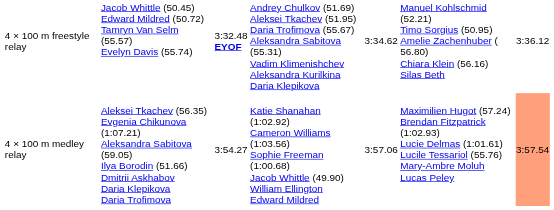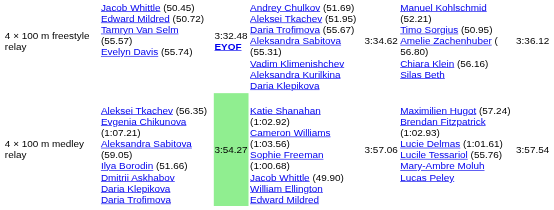(231, 149) no background -> (231, 149) lightgreen background
(533, 149) lightsalmon background -> (533, 149) no background
